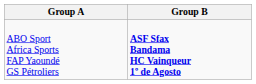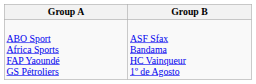(161, 55) bold -> (158, 55) normal
